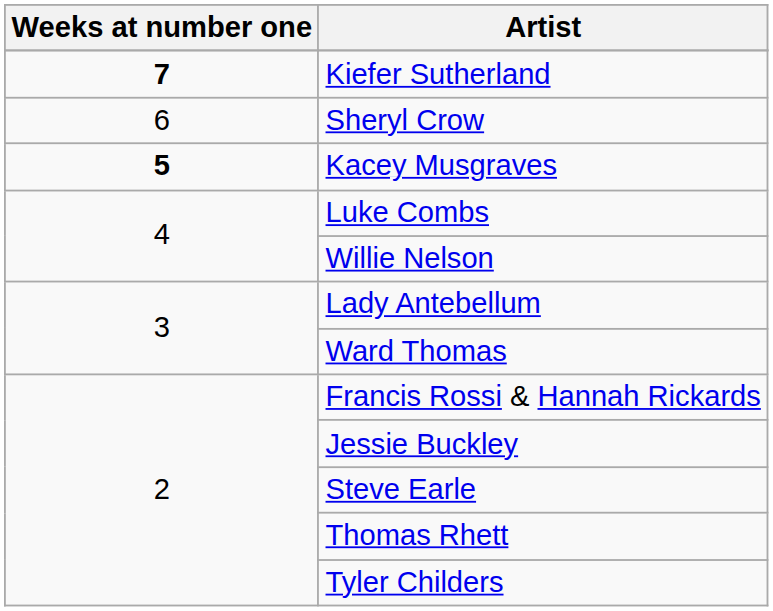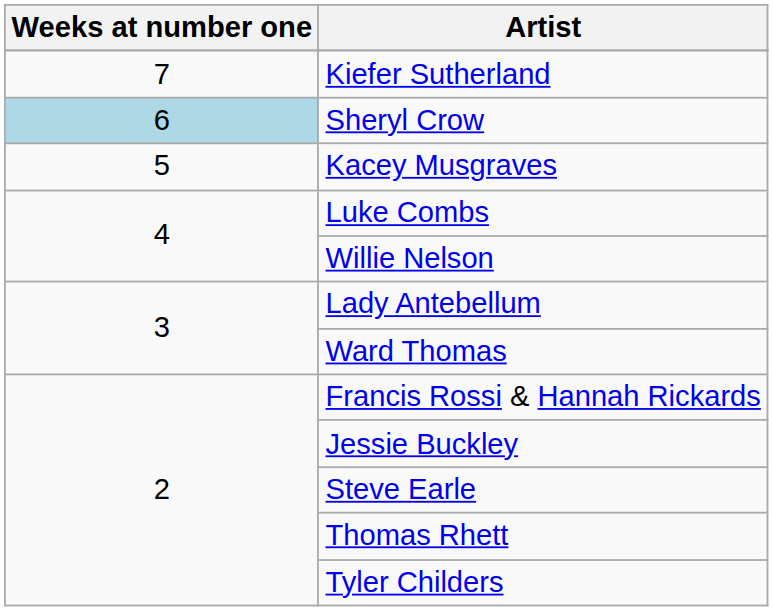(162, 73) bold -> (162, 73) normal
(162, 119) no background -> (162, 119) lightblue background
(162, 166) bold -> (162, 166) normal
